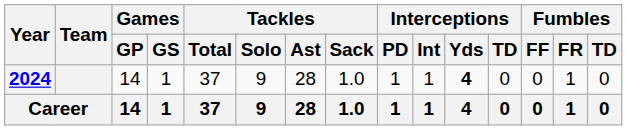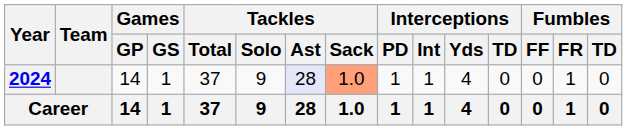(305, 79) no background -> (305, 79) lavender background
(351, 79) no background -> (351, 79) lightsalmon background
(466, 79) bold -> (466, 79) normal
